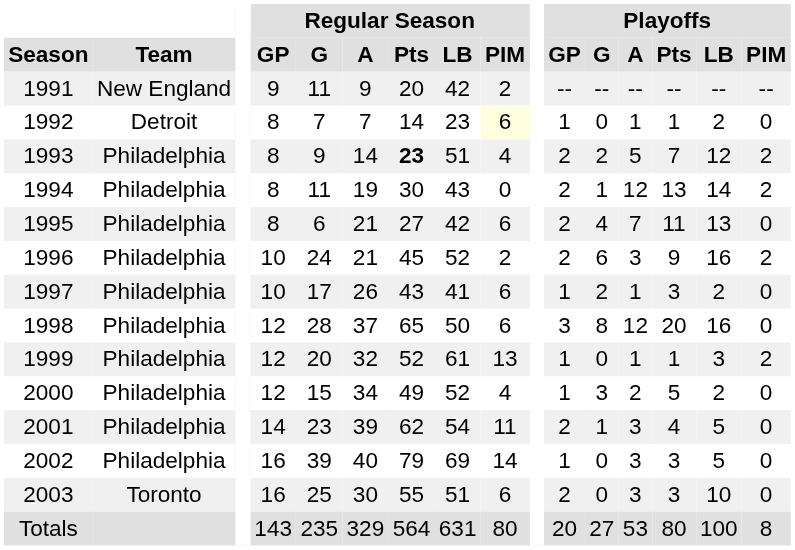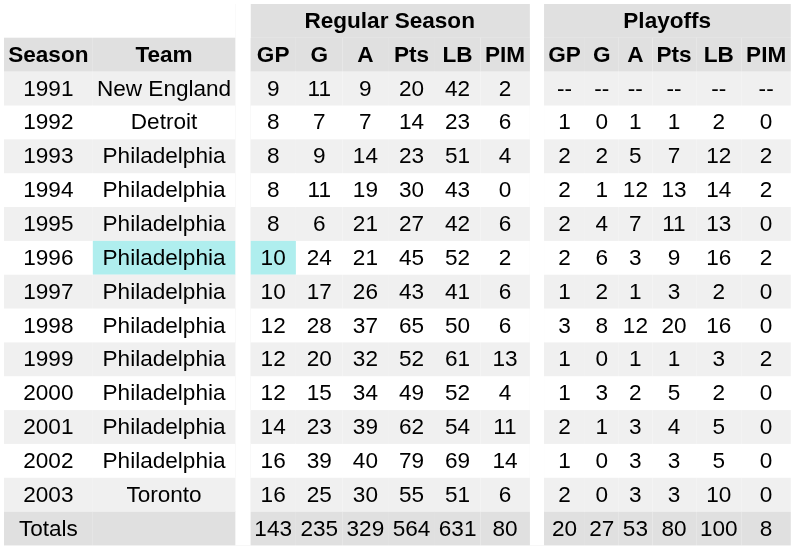(505, 122) lightyellow background -> (505, 122) no background
(412, 156) bold -> (412, 156) normal
(164, 257) no background -> (164, 257) paleturquoise background
(273, 257) no background -> (273, 257) paleturquoise background
